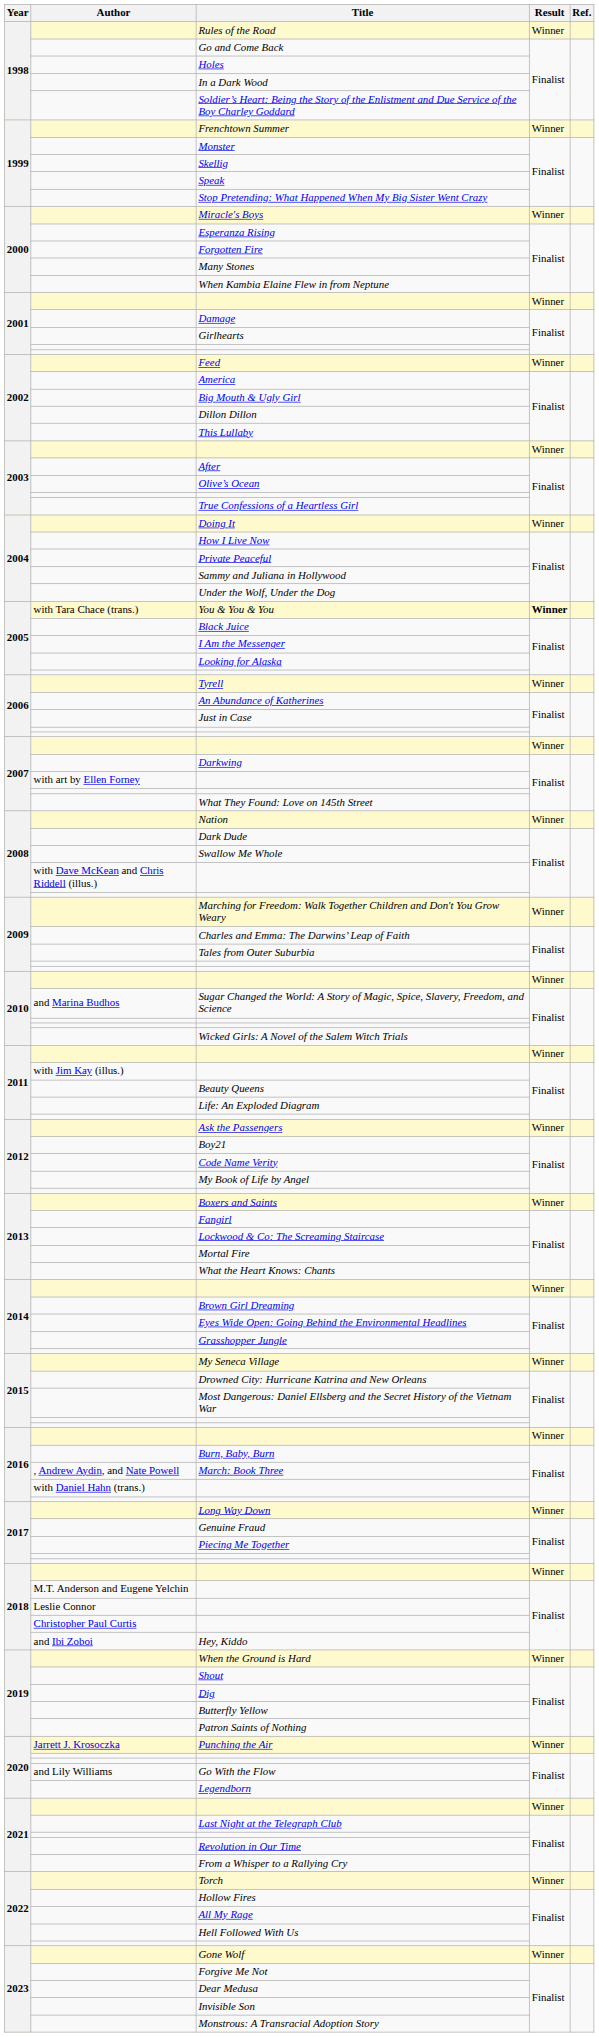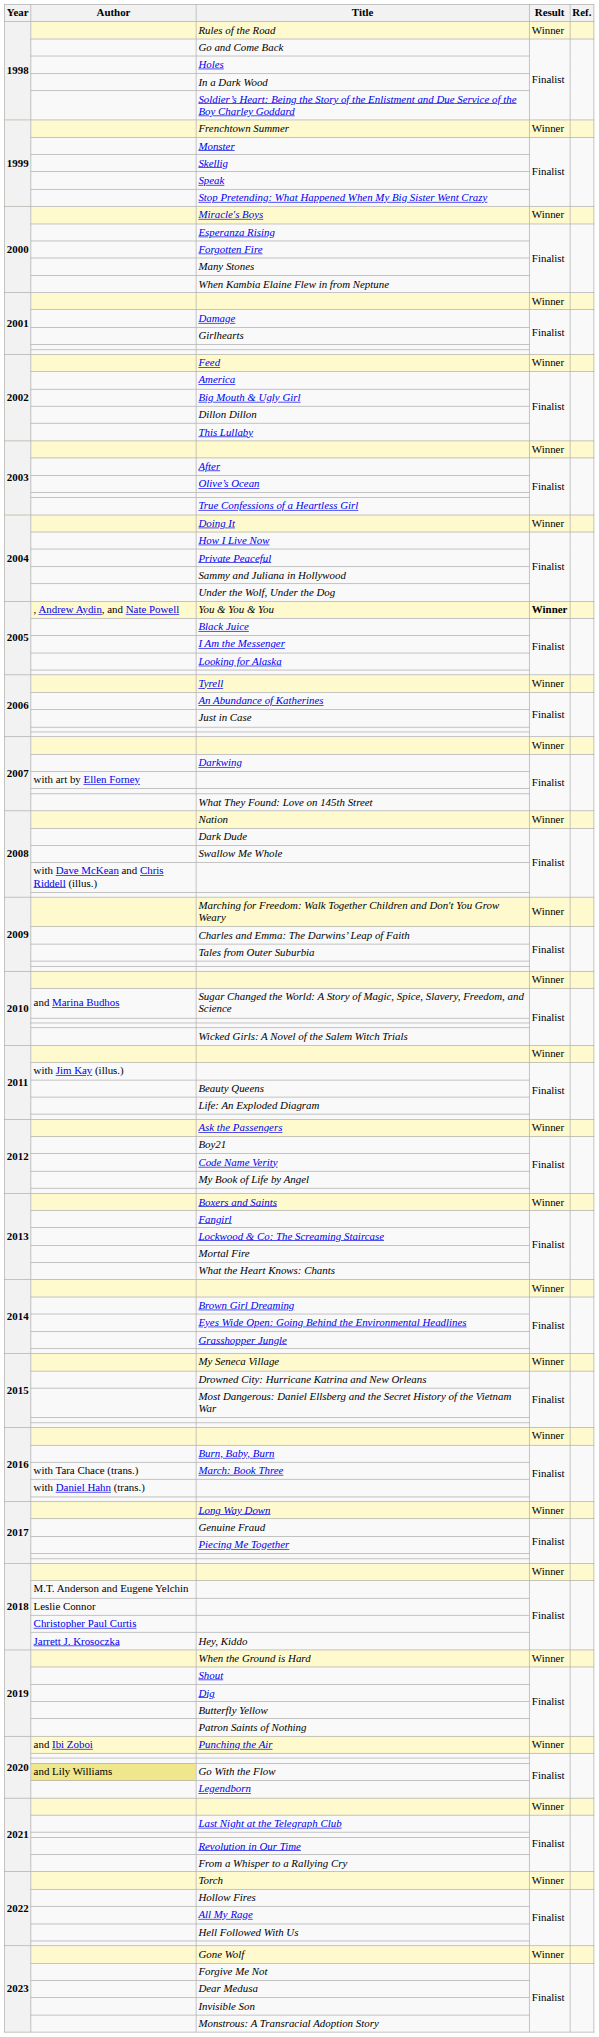(86, 609) with Tara Chace (trans.) -> (106, 609) , Andrew Aydin, and Nate Powell
(106, 1470) , Andrew Aydin, and Nate Powell -> (86, 1470) with Tara Chace (trans.)
(63, 1641) and Ibi Zoboi -> (77, 1641) Jarrett J. Krosoczka
(77, 1744) Jarrett J. Krosoczka -> (63, 1744) and Ibi Zoboi
(73, 1772) no background -> (73, 1772) khaki background
